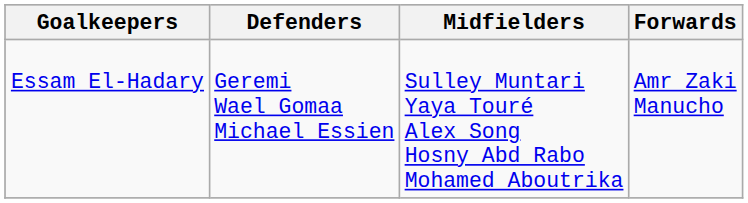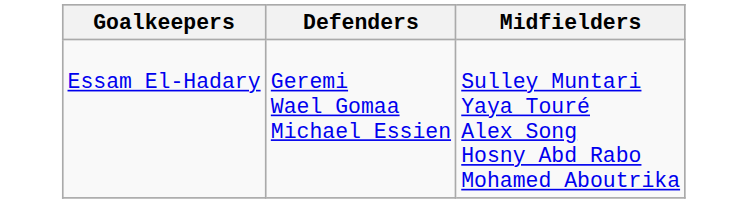- column: (685, 22)
